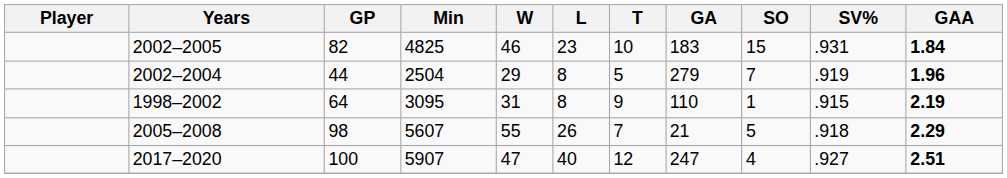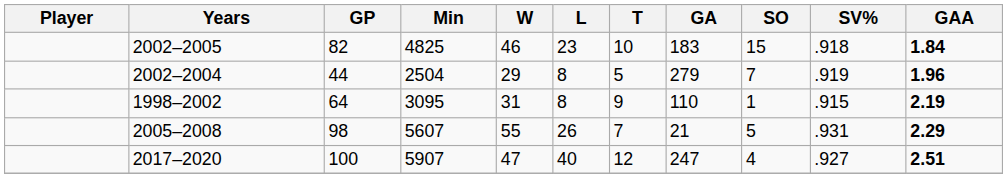(832, 46) .931 -> (832, 46) .918
(832, 131) .918 -> (832, 131) .931
